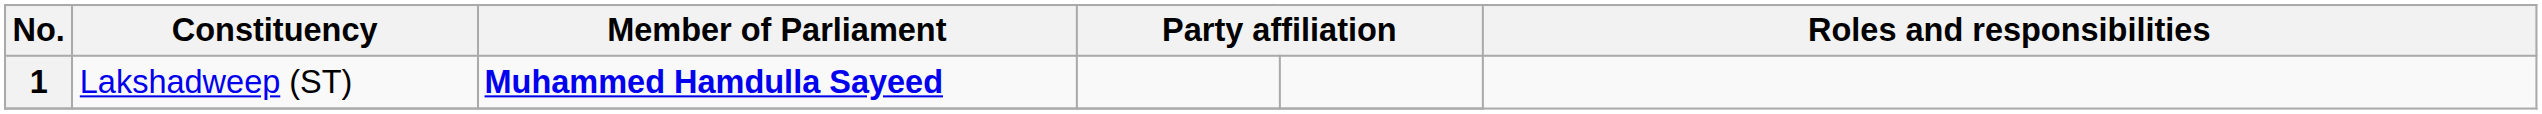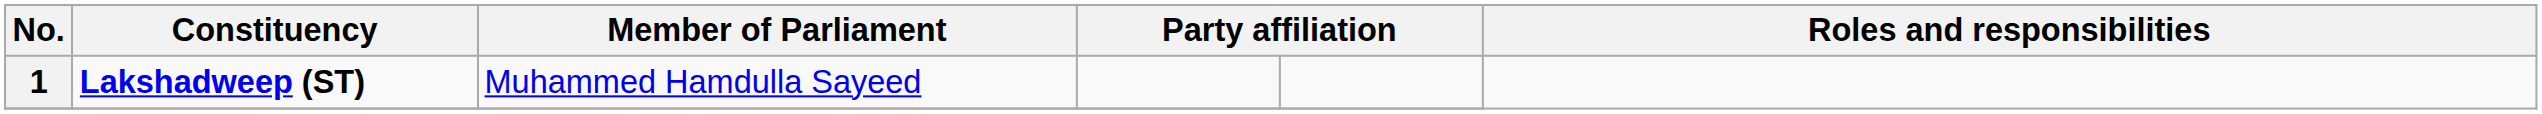(216, 81) normal -> (222, 81) bold
(714, 81) bold -> (703, 81) normal
